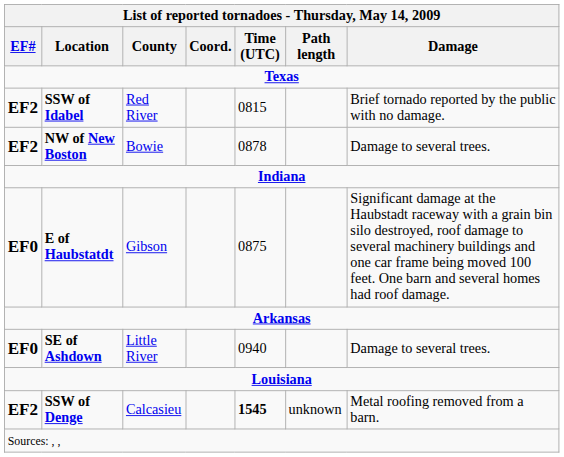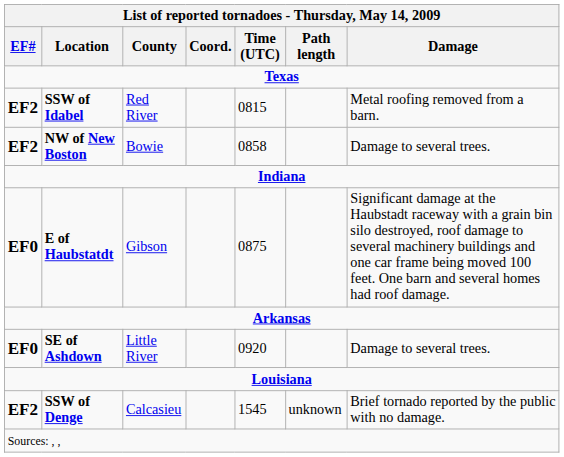(453, 107) Brief tornado reported by the public with no damage. -> (437, 107) Metal roofing removed from a barn.
(252, 146) 0878 -> (252, 146) 0858
(252, 348) 0940 -> (252, 348) 0920
(252, 409) bold -> (252, 409) normal
(437, 409) Metal roofing removed from a barn. -> (453, 409) Brief tornado reported by the public with no damage.
